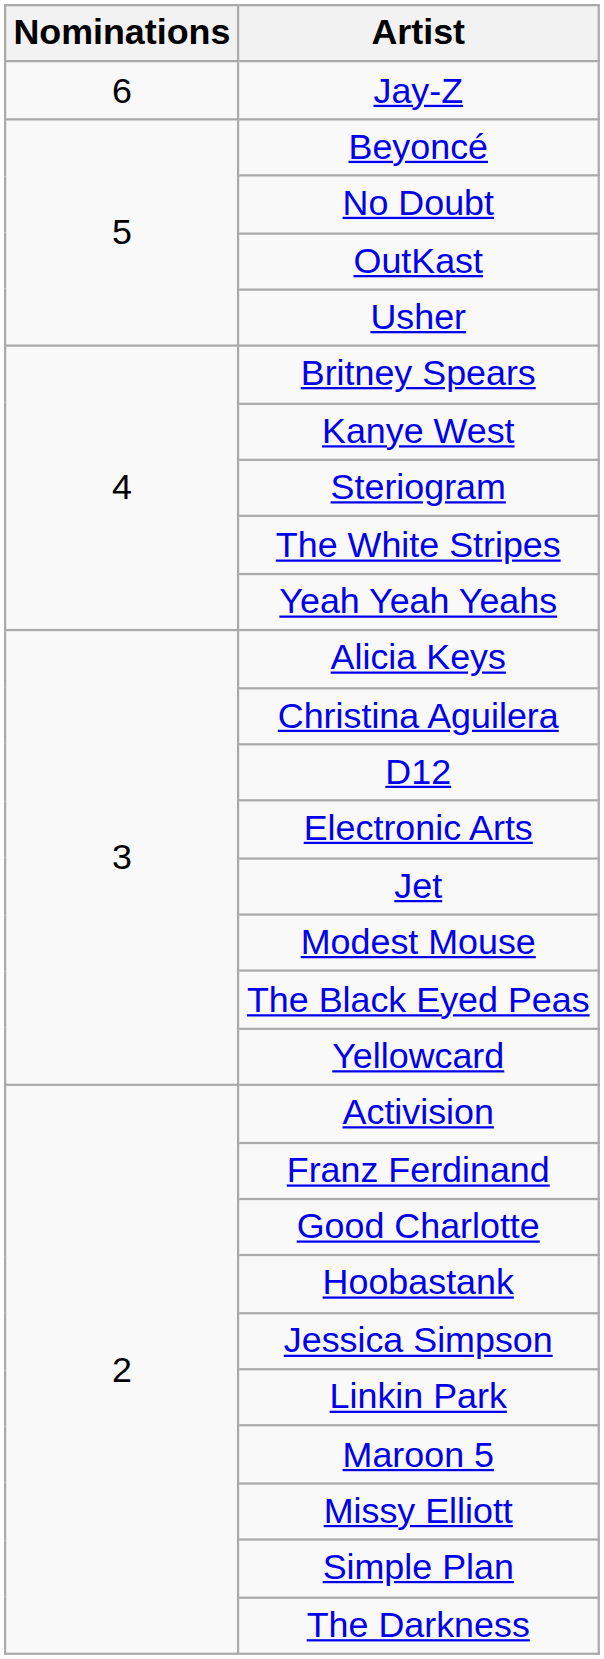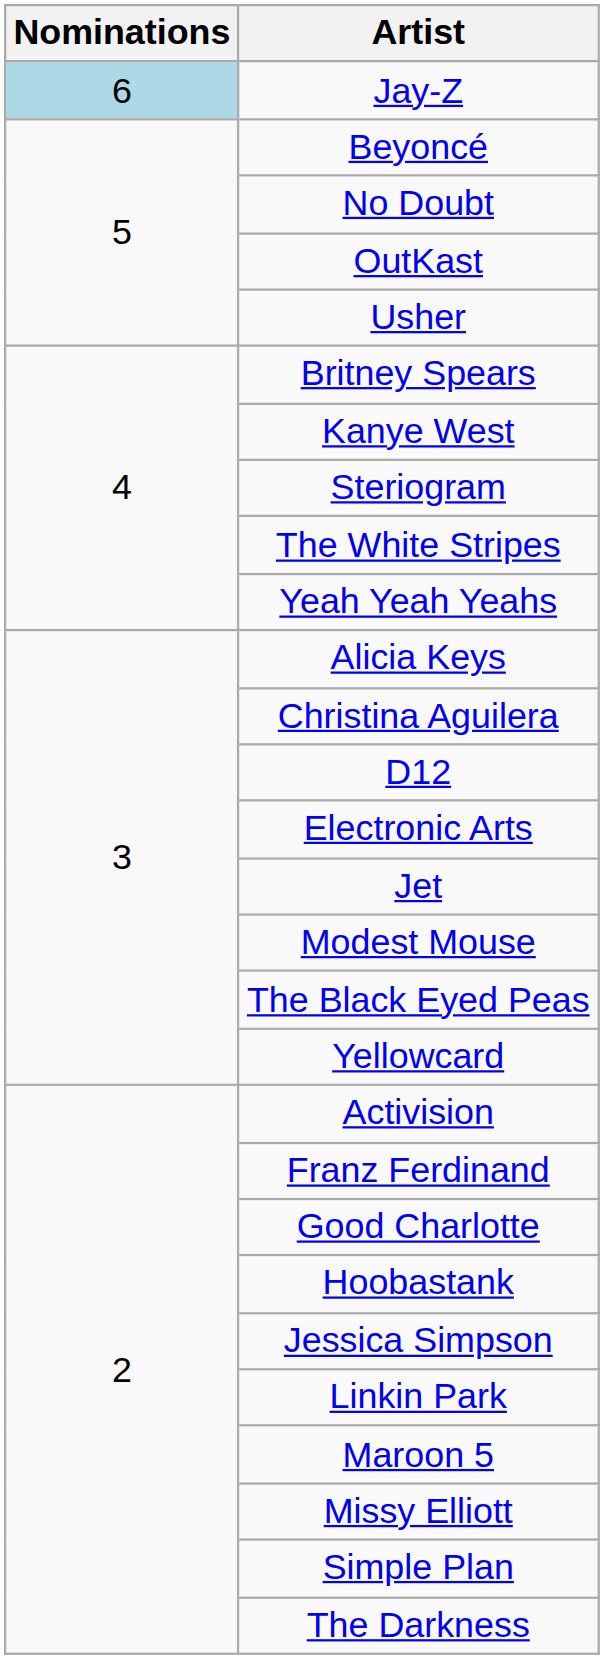(122, 89) no background -> (122, 89) lightblue background
